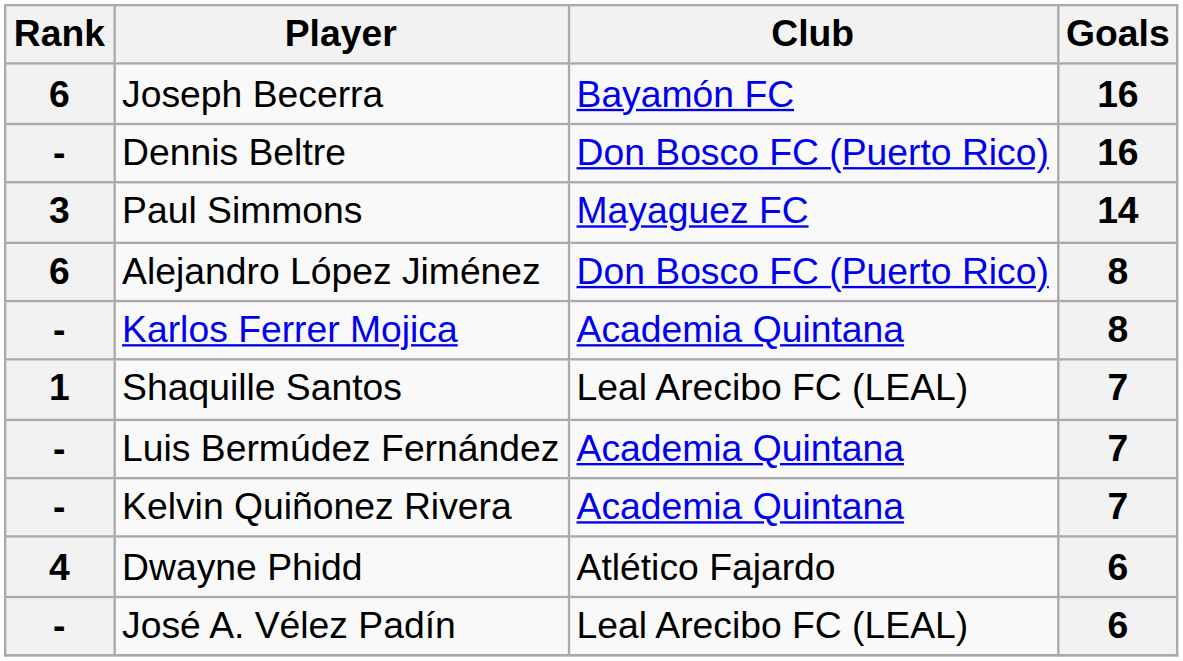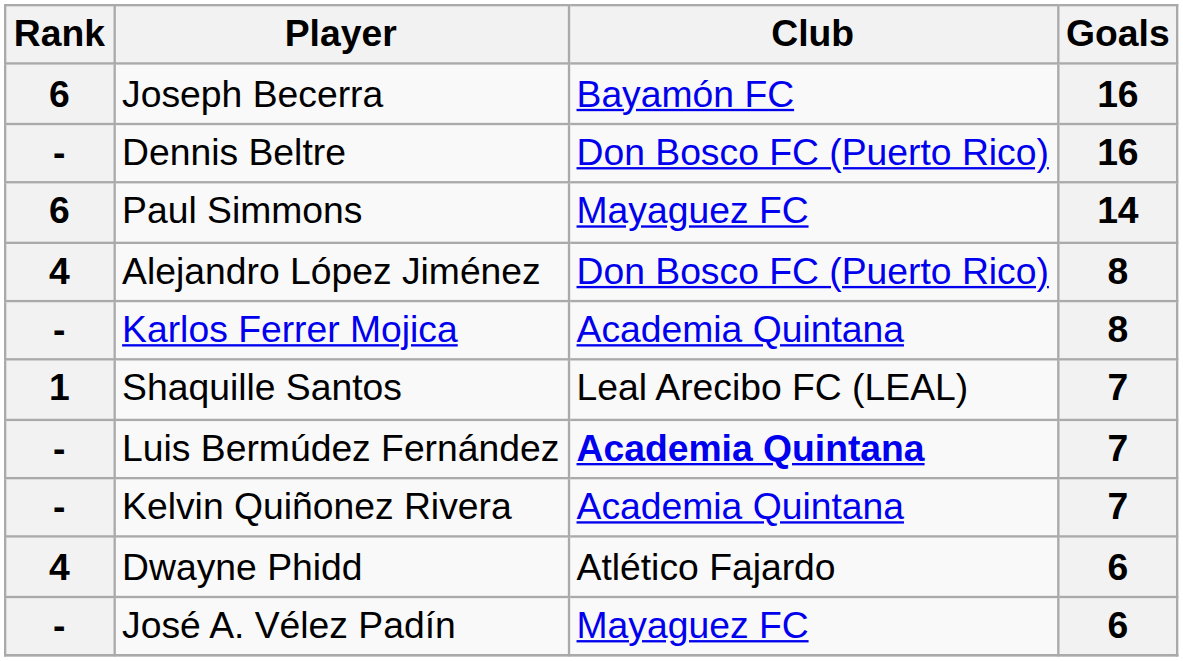(59, 211) 3 -> (59, 211) 6
(59, 270) 6 -> (59, 270) 4
(740, 447) normal -> (751, 447) bold
(772, 625) Leal Arecibo FC (LEAL) -> (693, 625) Mayaguez FC
